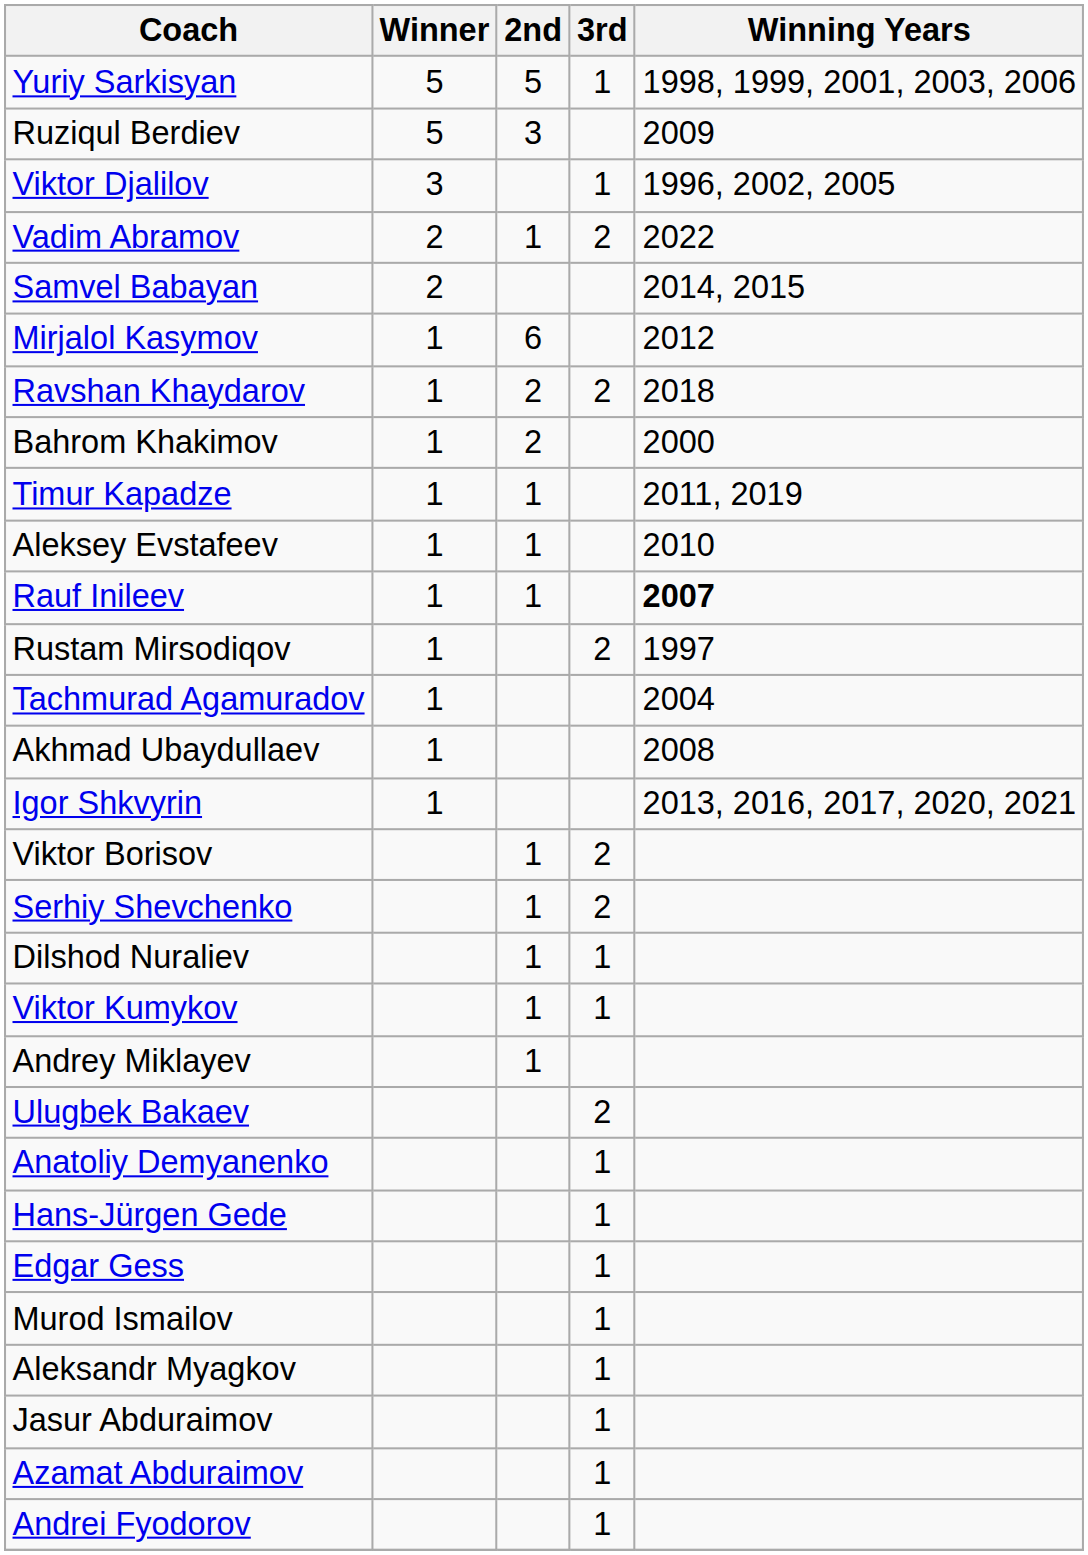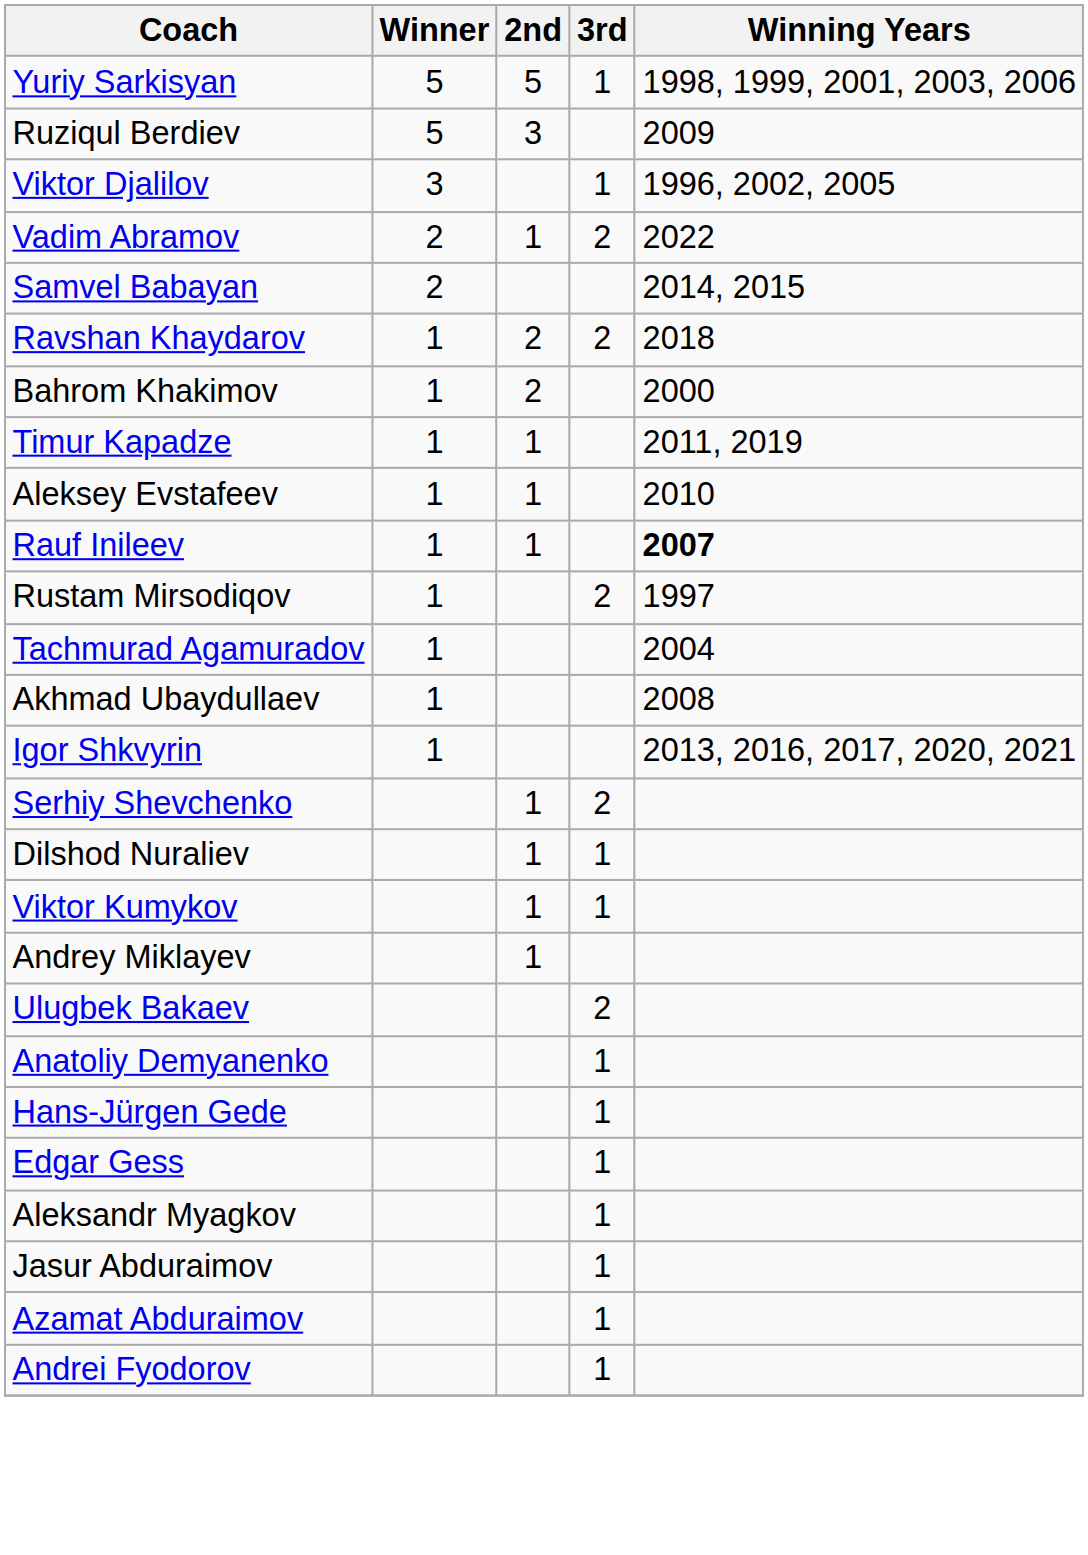- row: (135, 339)
- row: (112, 854)
- row: (123, 1318)
